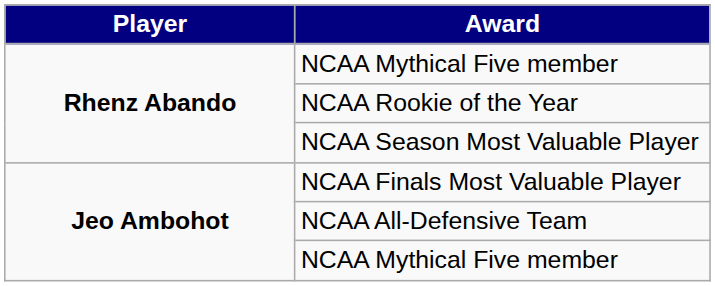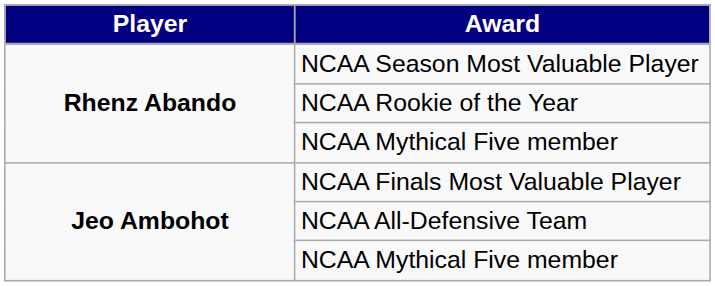(459, 63) NCAA Mythical Five member -> (500, 63) NCAA Season Most Valuable Player
(500, 142) NCAA Season Most Valuable Player -> (459, 142) NCAA Mythical Five member
